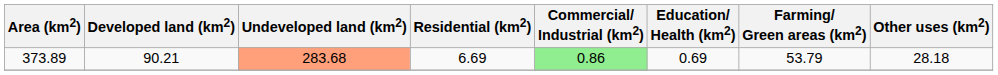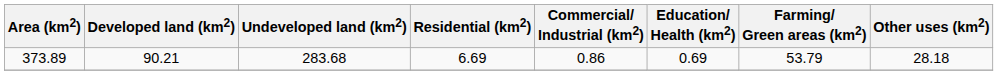(324, 58) lightsalmon background -> (324, 58) no background
(591, 58) lightgreen background -> (591, 58) no background
